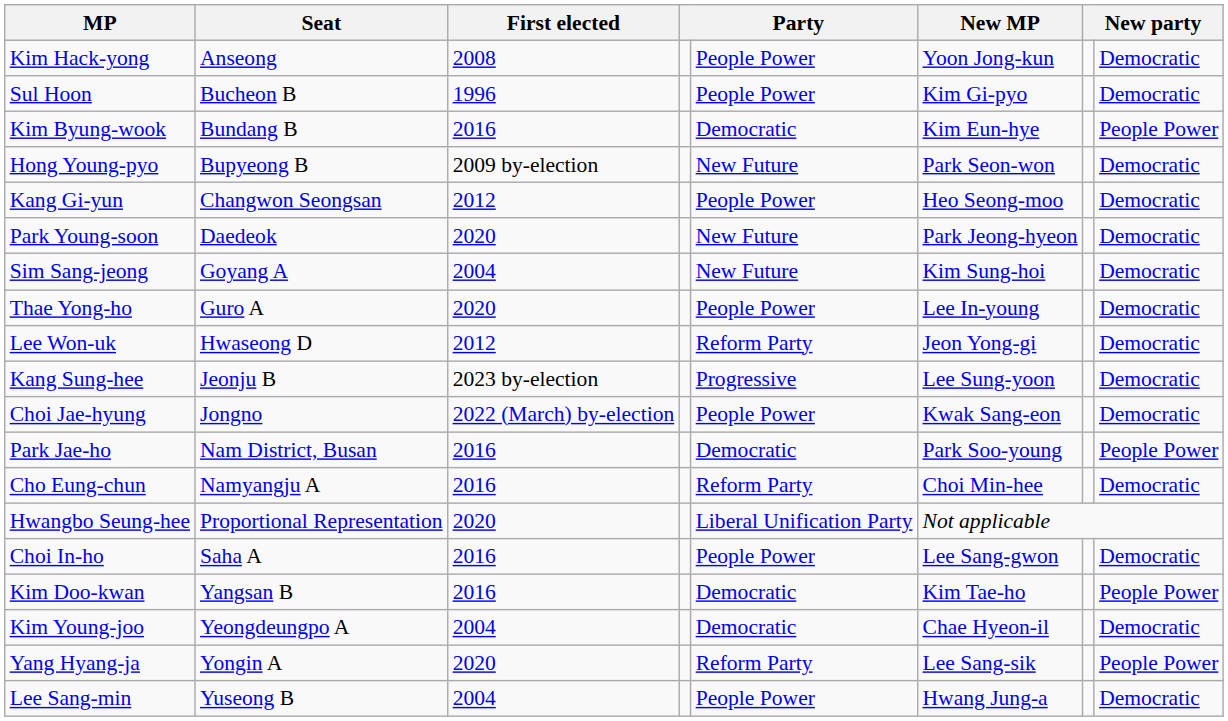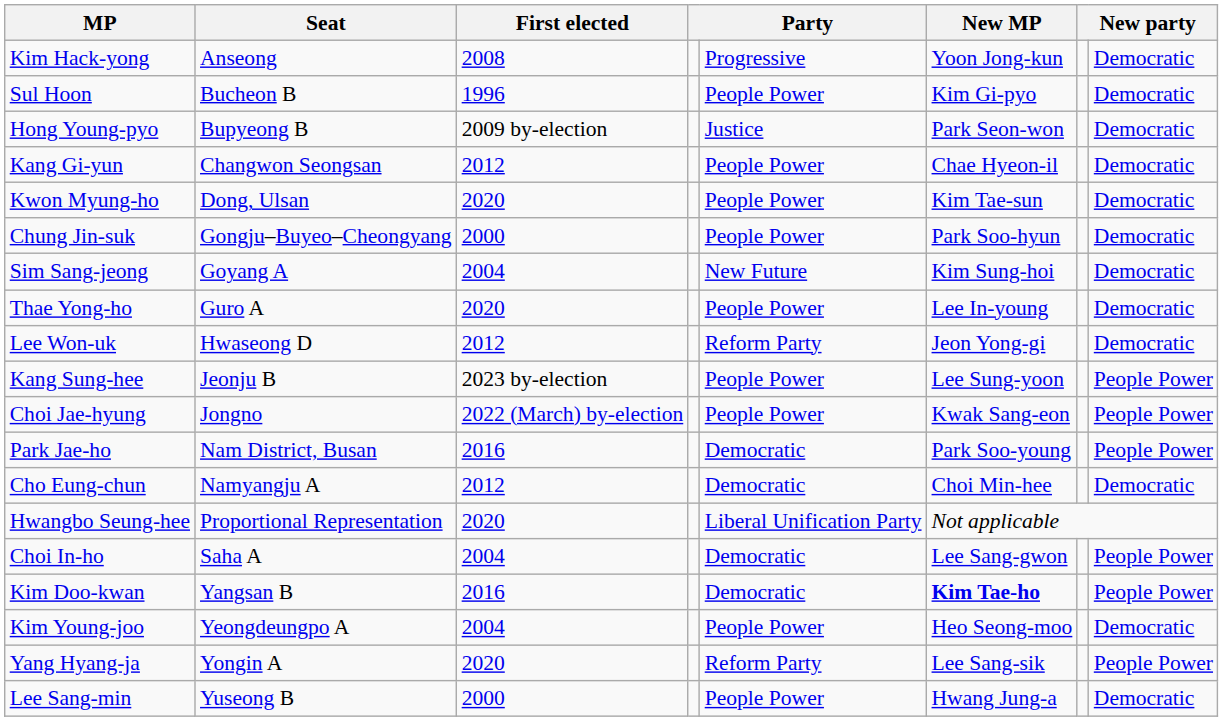(755, 58) People Power -> (755, 58) Progressive
- row: (88, 129)
(747, 164) New Future -> (734, 129) Justice
(993, 200) Heo Seong-moo -> (995, 164) Chae Hyeon-il
- row: (84, 236)
+ row: (84, 200)
+ row: (72, 236)
(746, 378) Progressive -> (764, 378) People Power
(1149, 378) Democratic -> (1153, 378) People Power
(1149, 413) Democratic -> (1153, 413) People Power
(474, 485) 2016 -> (483, 485) 2012
(754, 485) Reform Party -> (755, 485) Democratic
(474, 556) 2016 -> (483, 556) 2004
(755, 556) People Power -> (755, 556) Democratic
(1149, 556) Democratic -> (1153, 556) People Power
(974, 591) normal -> (986, 591) bold
(746, 627) Democratic -> (764, 627) People Power
(986, 627) Chae Hyeon-il -> (1002, 627) Heo Seong-moo
(474, 698) 2004 -> (483, 698) 2000
